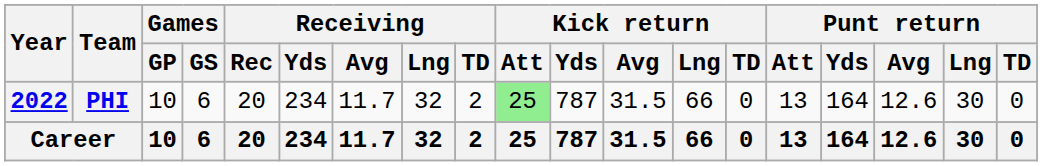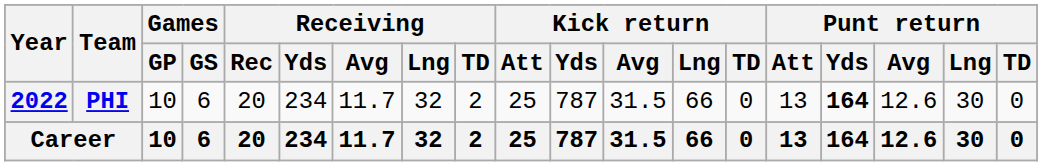(522, 102) lightgreen background -> (522, 102) no background
(847, 102) normal -> (847, 102) bold
